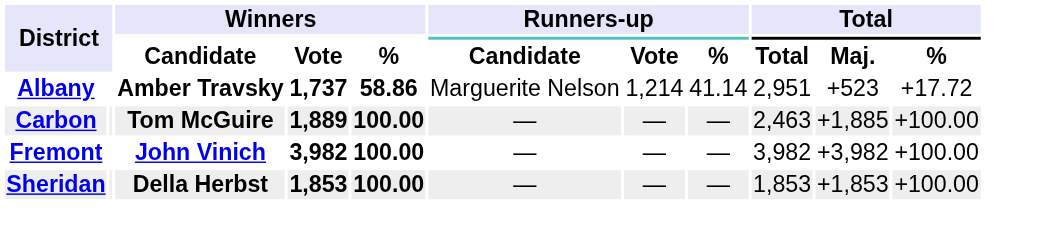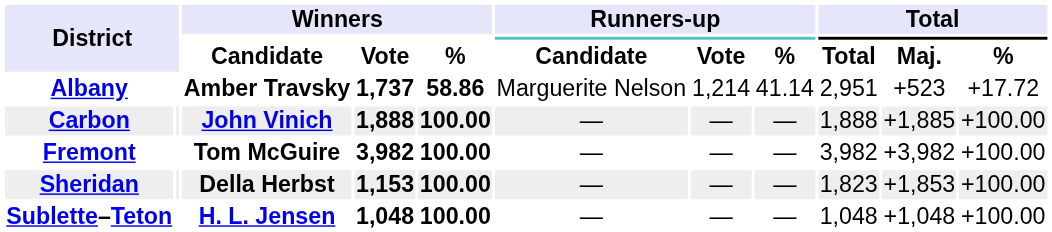(200, 120) Tom McGuire -> (267, 120) John Vinich
(318, 120) 1,889 -> (385, 120) 1,888
(782, 120) 2,463 -> (849, 120) 1,888
(200, 152) John Vinich -> (267, 152) Tom McGuire
(318, 184) 1,853 -> (385, 184) 1,153
(782, 184) 1,853 -> (849, 184) 1,823
+ row: (89, 216)
